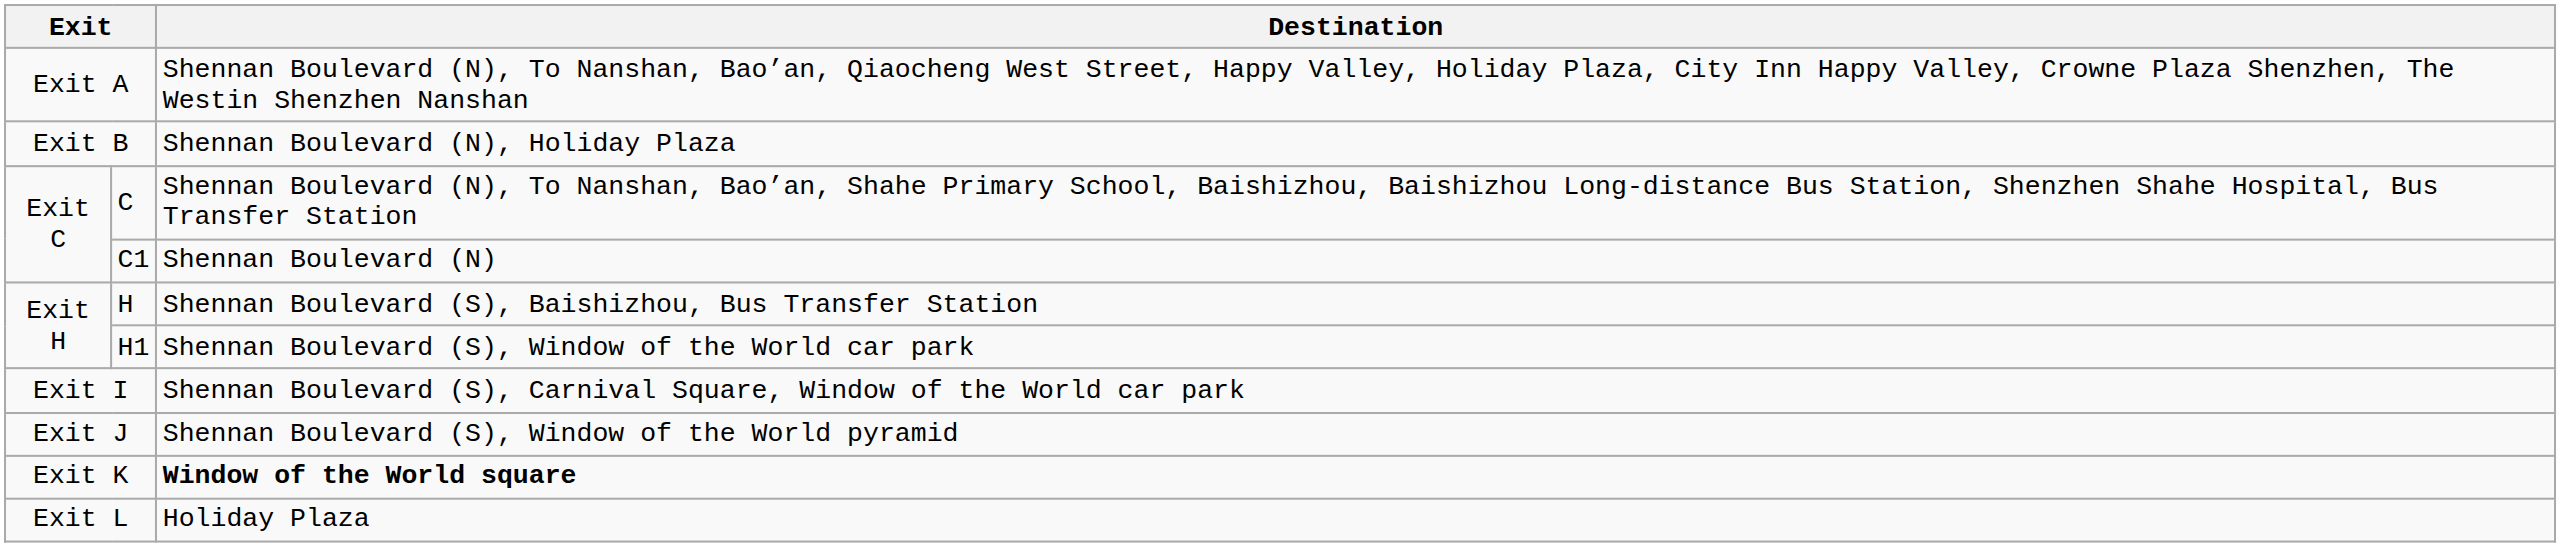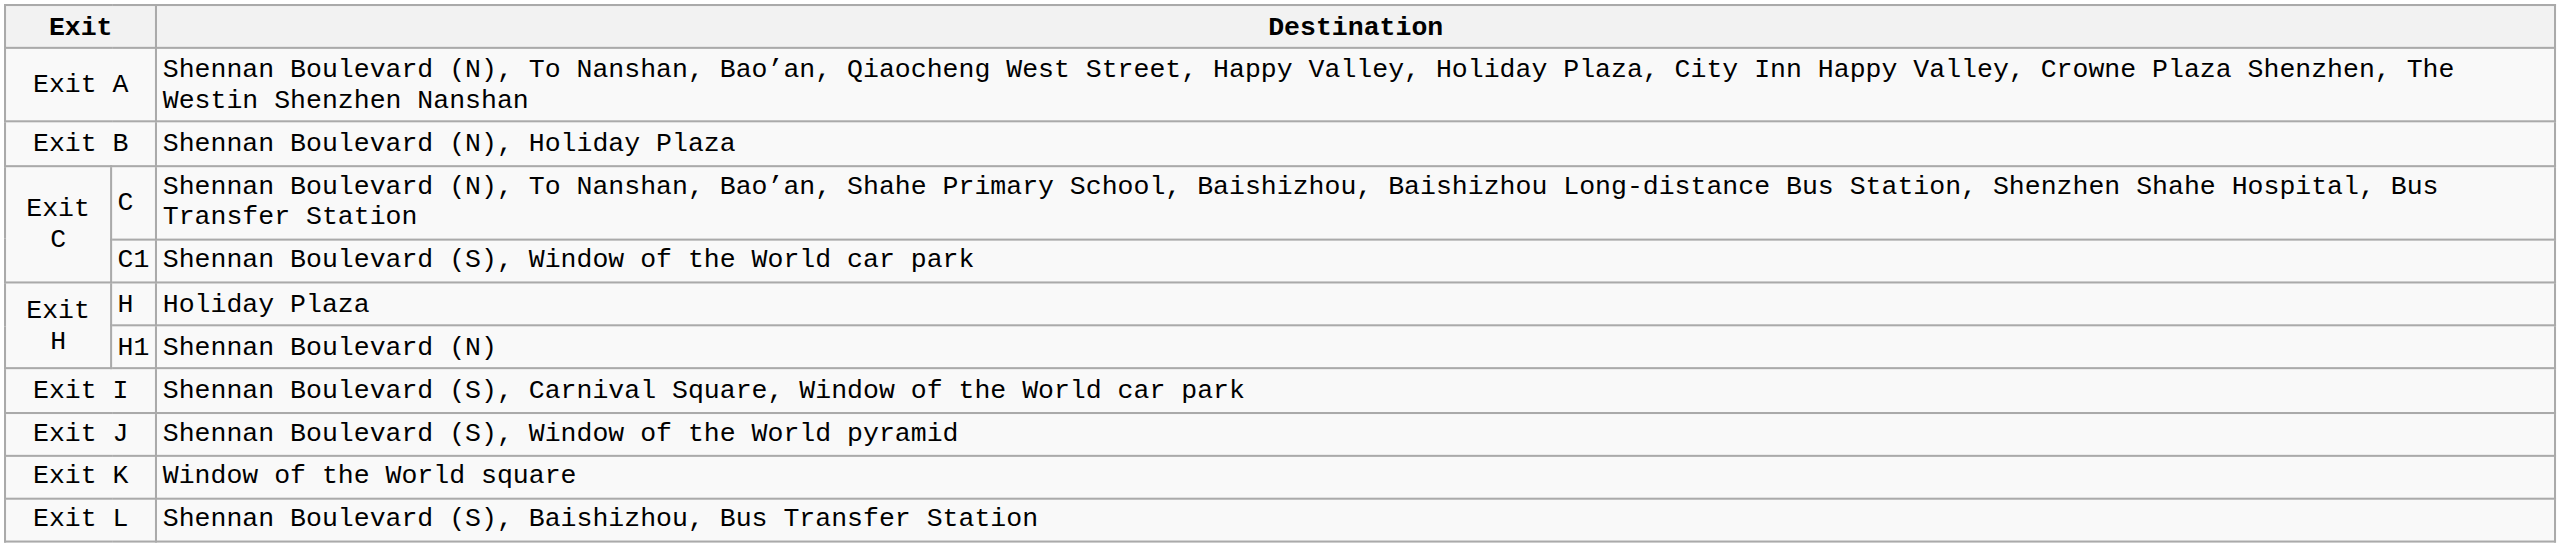(330, 261) Shennan Boulevard (N) -> (569, 261) Shennan Boulevard (S), Window of the World car park
(600, 304) Shennan Boulevard (S), Baishizhou, Bus Transfer Station -> (266, 304) Holiday Plaza
(569, 347) Shennan Boulevard (S), Window of the World car park -> (330, 347) Shennan Boulevard (N)
(370, 477) bold -> (370, 477) normal
(266, 520) Holiday Plaza -> (600, 520) Shennan Boulevard (S), Baishizhou, Bus Transfer Station
